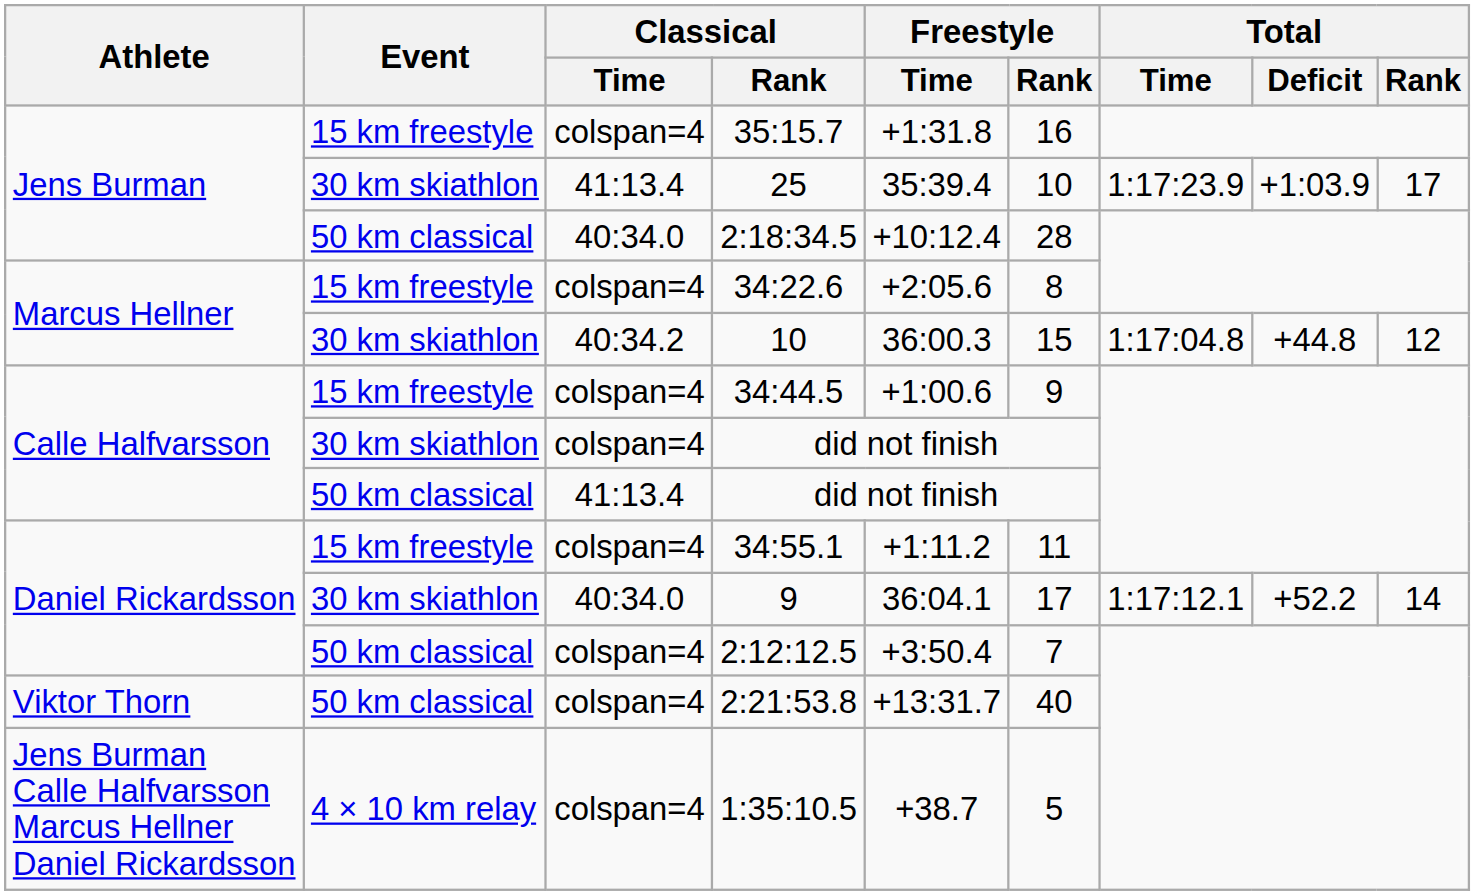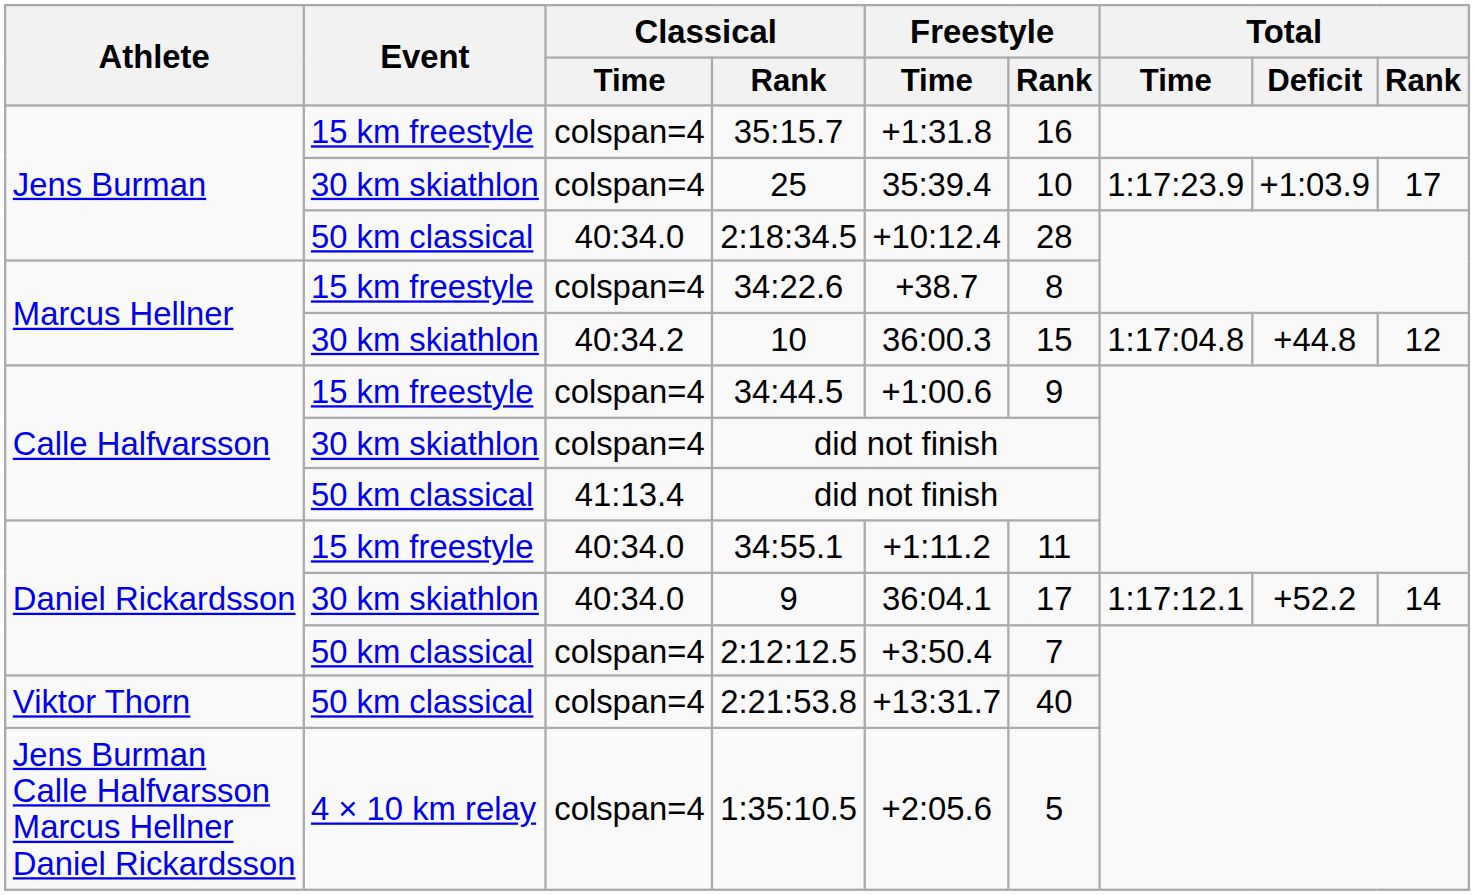(630, 184) 41:13.4 -> (630, 184) colspan=4
(937, 288) +2:05.6 -> (937, 288) +38.7
(630, 547) colspan=4 -> (630, 547) 40:34.0
(937, 809) +38.7 -> (937, 809) +2:05.6
